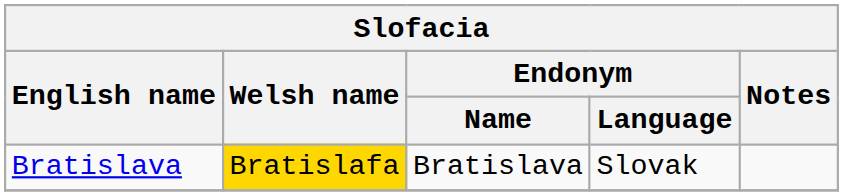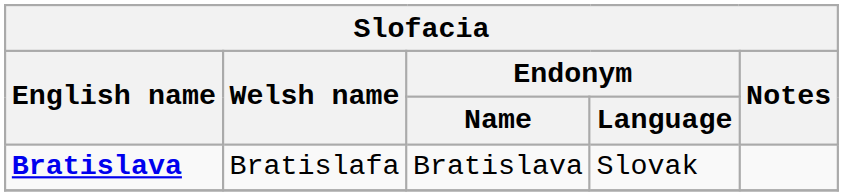(97, 167) normal -> (97, 167) bold
(314, 167) gold background -> (314, 167) no background
